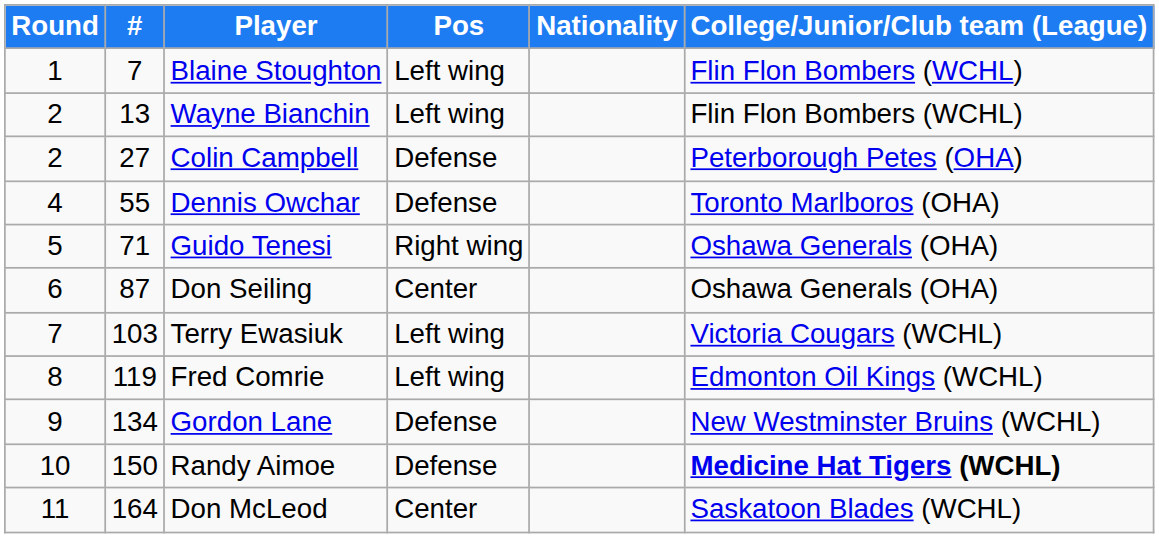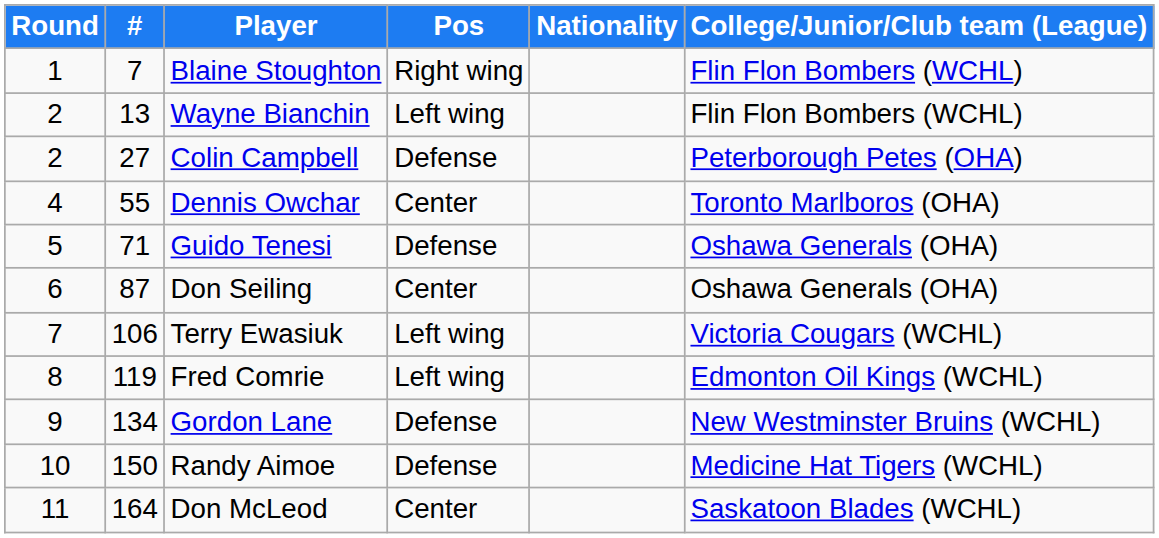(450, 70) Left wing -> (459, 70) Right wing
(446, 202) Defense -> (436, 202) Center
(459, 245) Right wing -> (446, 245) Defense
(135, 333) 103 -> (135, 333) 106
(876, 465) bold -> (867, 465) normal
